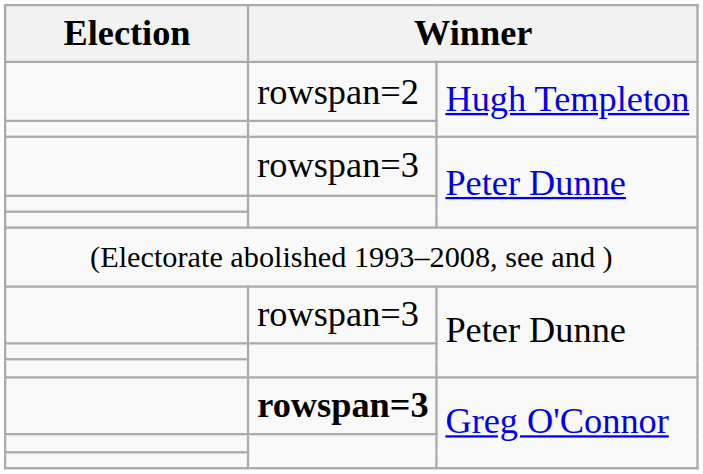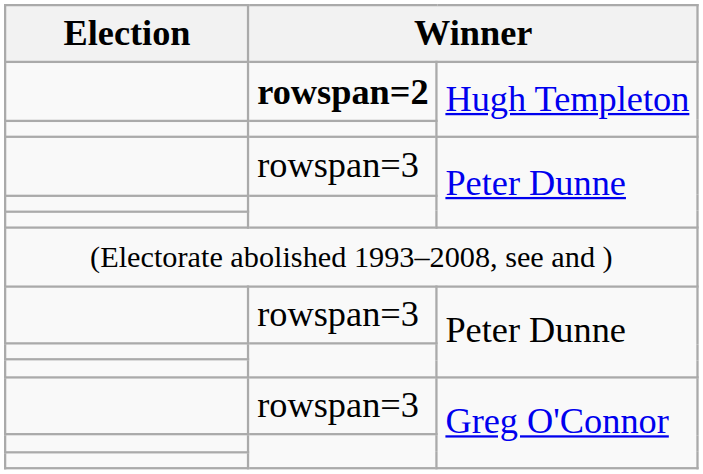(338, 90) normal -> (343, 90) bold
(343, 405) bold -> (338, 405) normal
